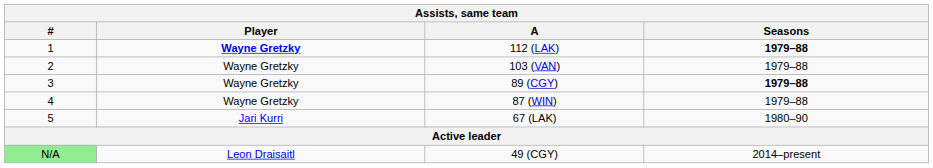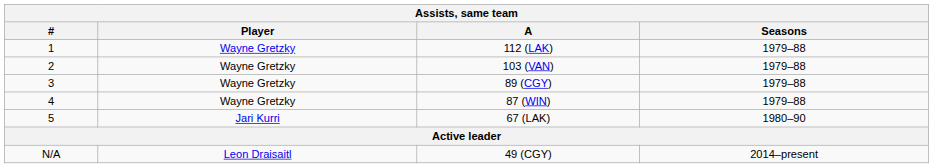(261, 48) bold -> (258, 48) normal
(786, 48) bold -> (784, 48) normal
(786, 84) bold -> (784, 84) normal
(50, 154) lightgreen background -> (51, 154) no background
